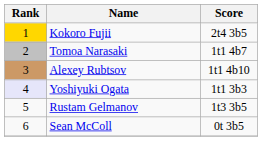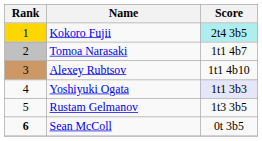(229, 32) no background -> (229, 32) paleturquoise background
(26, 88) lavender background -> (26, 88) no background
(229, 88) no background -> (229, 88) lavender background
(26, 126) normal -> (26, 126) bold
